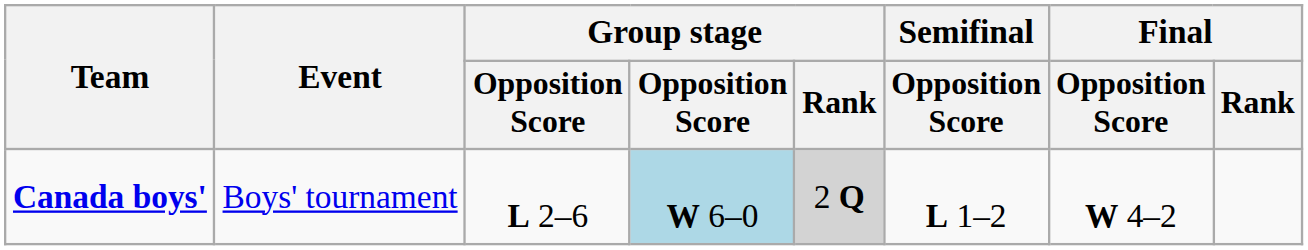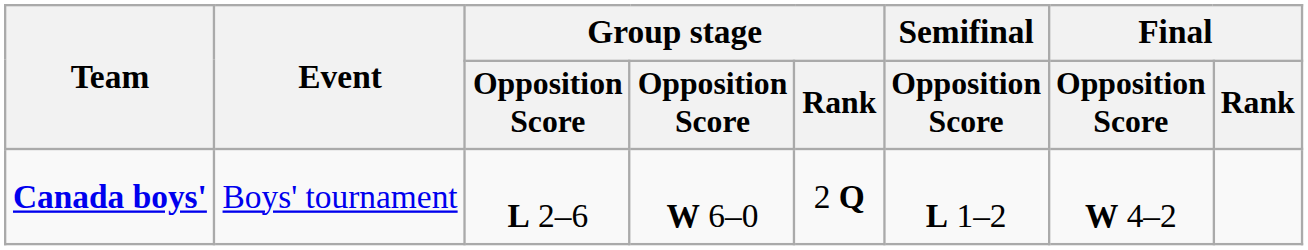(712, 216) lightblue background -> (712, 216) no background
(839, 196) lightgrey background -> (839, 196) no background
